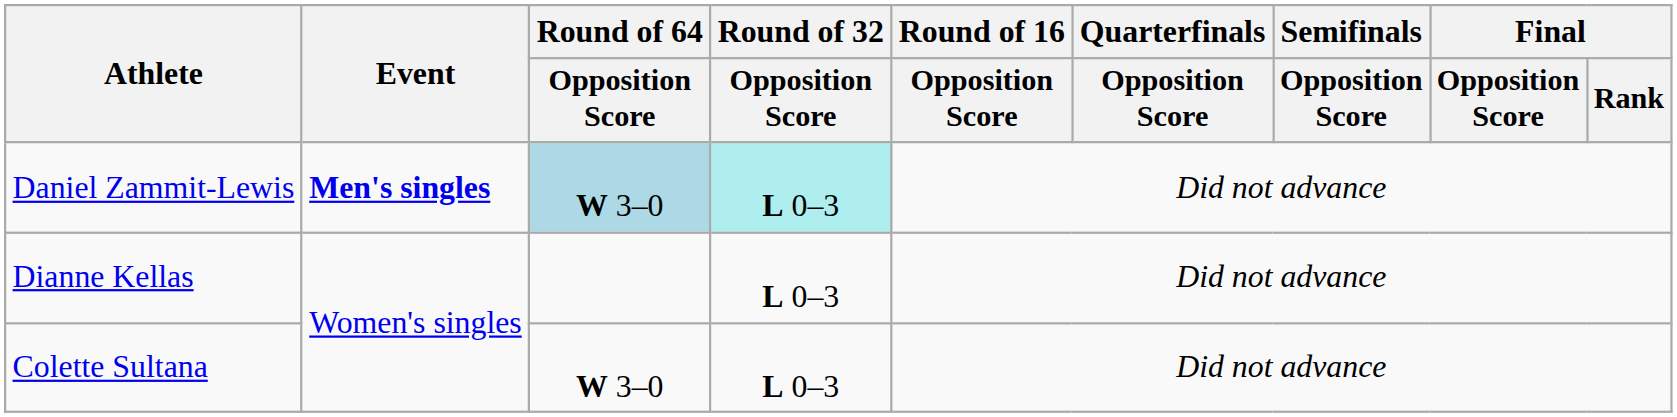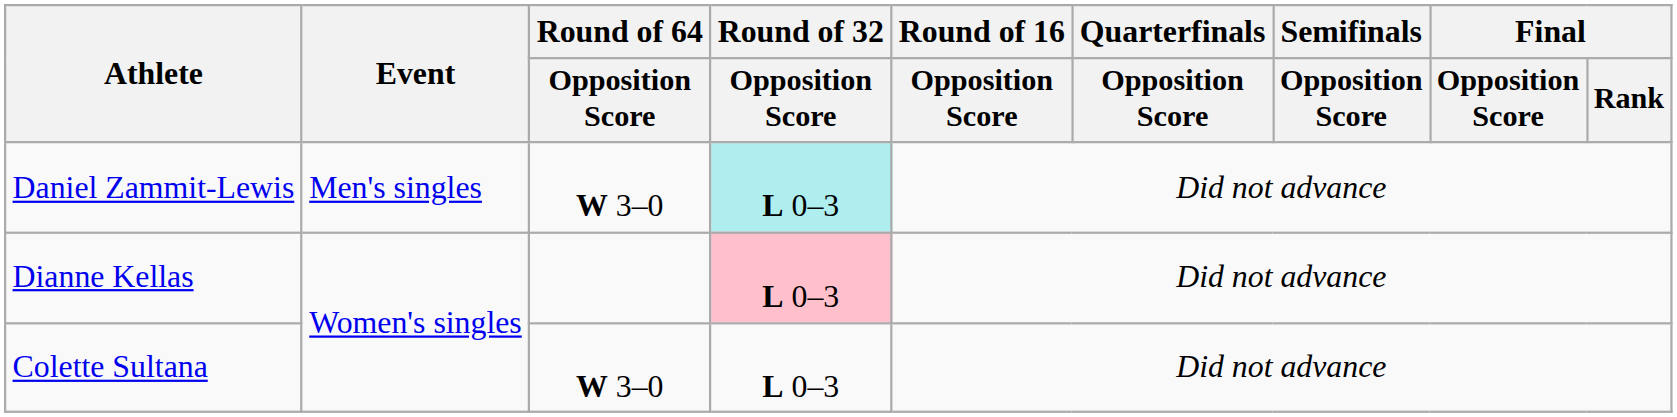(400, 187) bold -> (396, 187) normal
(620, 206) lightblue background -> (620, 206) no background
(801, 296) no background -> (801, 296) pink background
